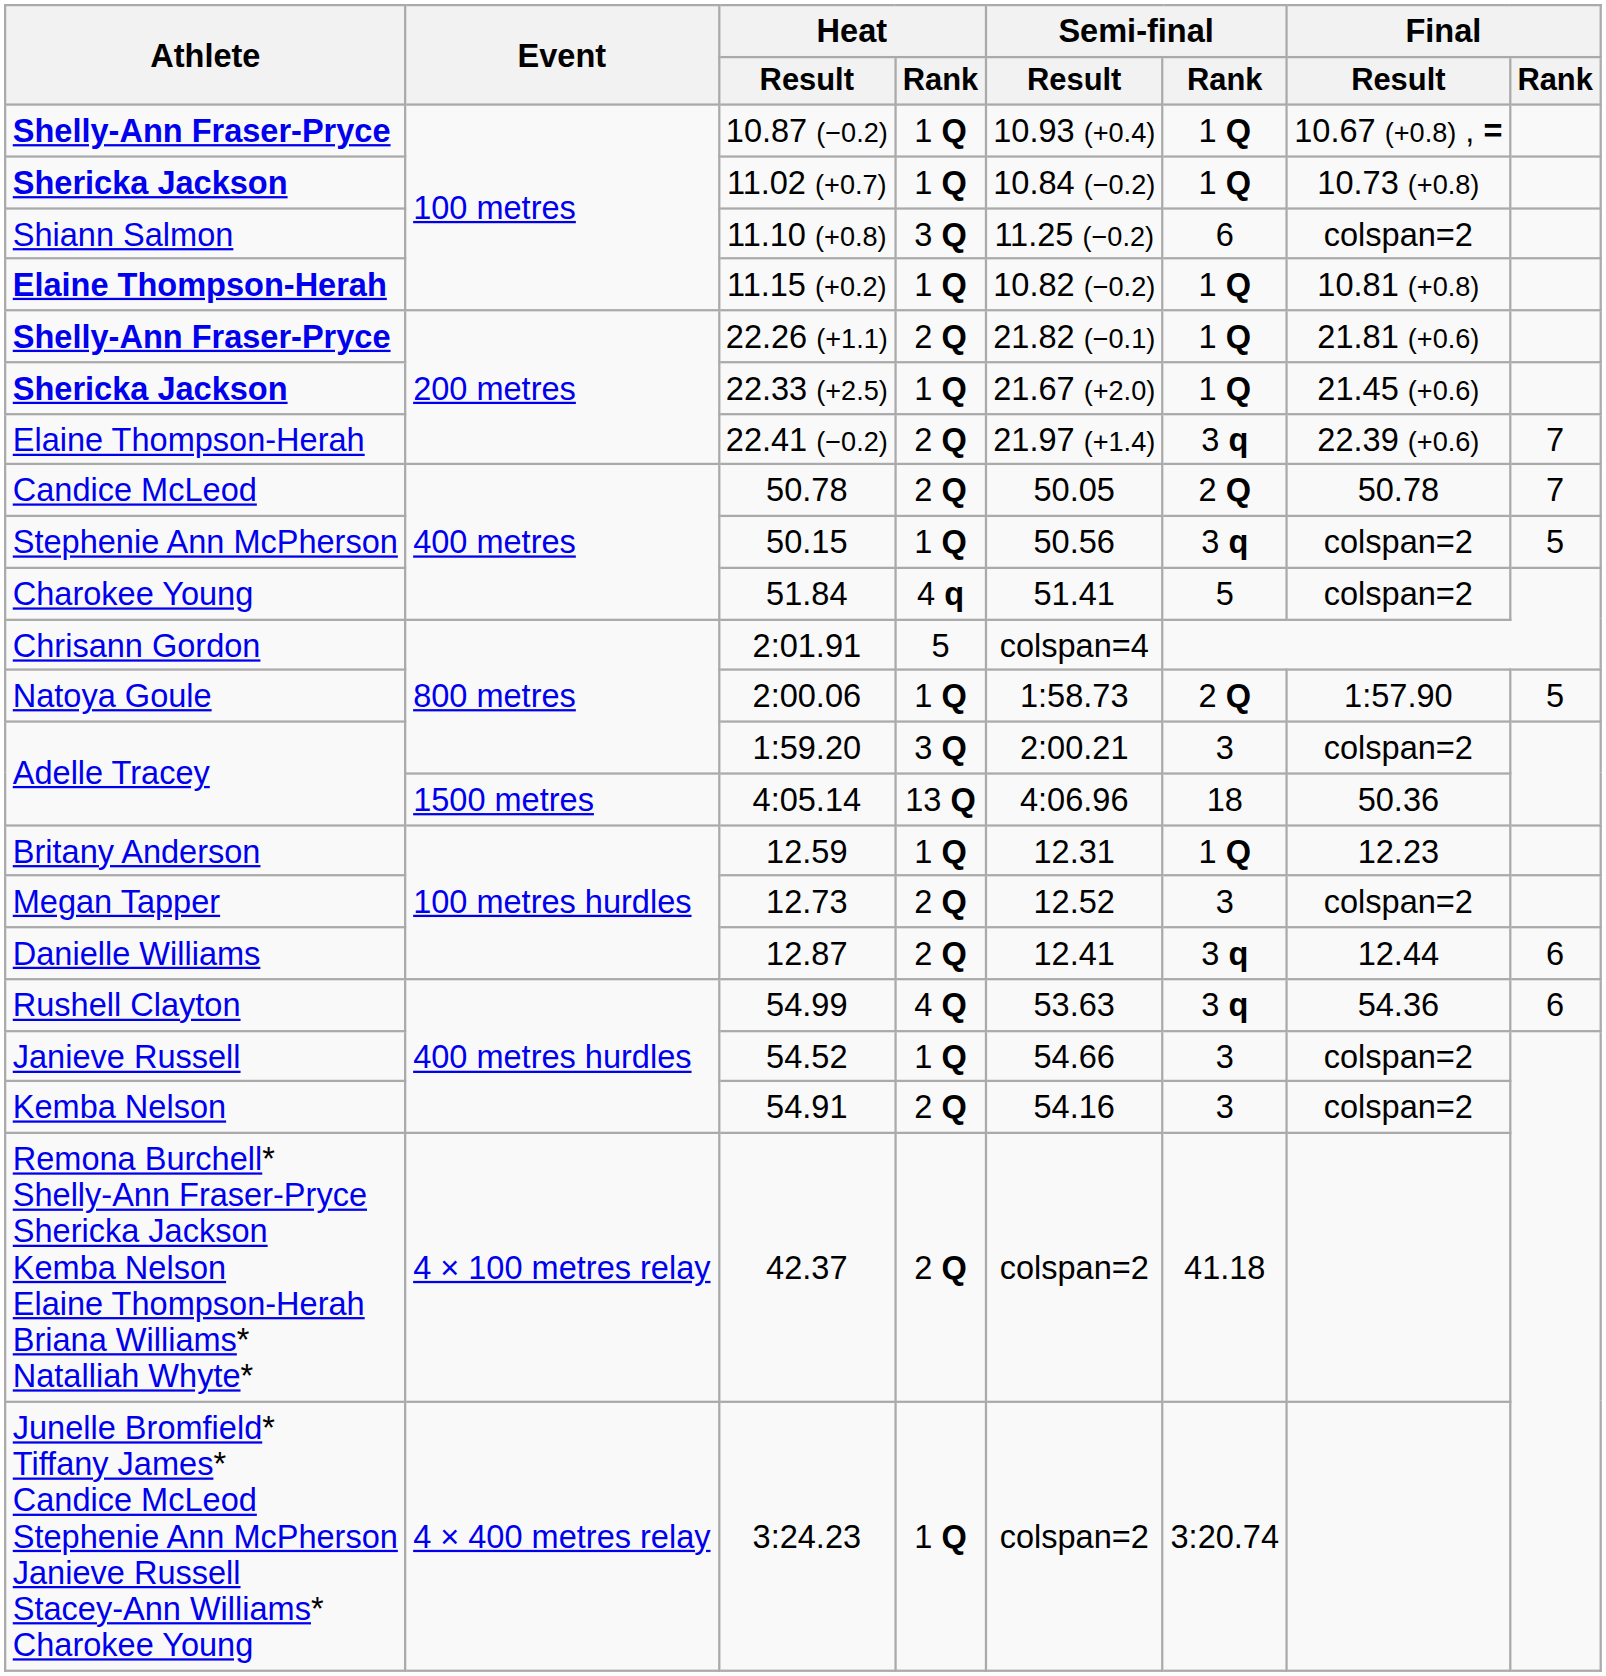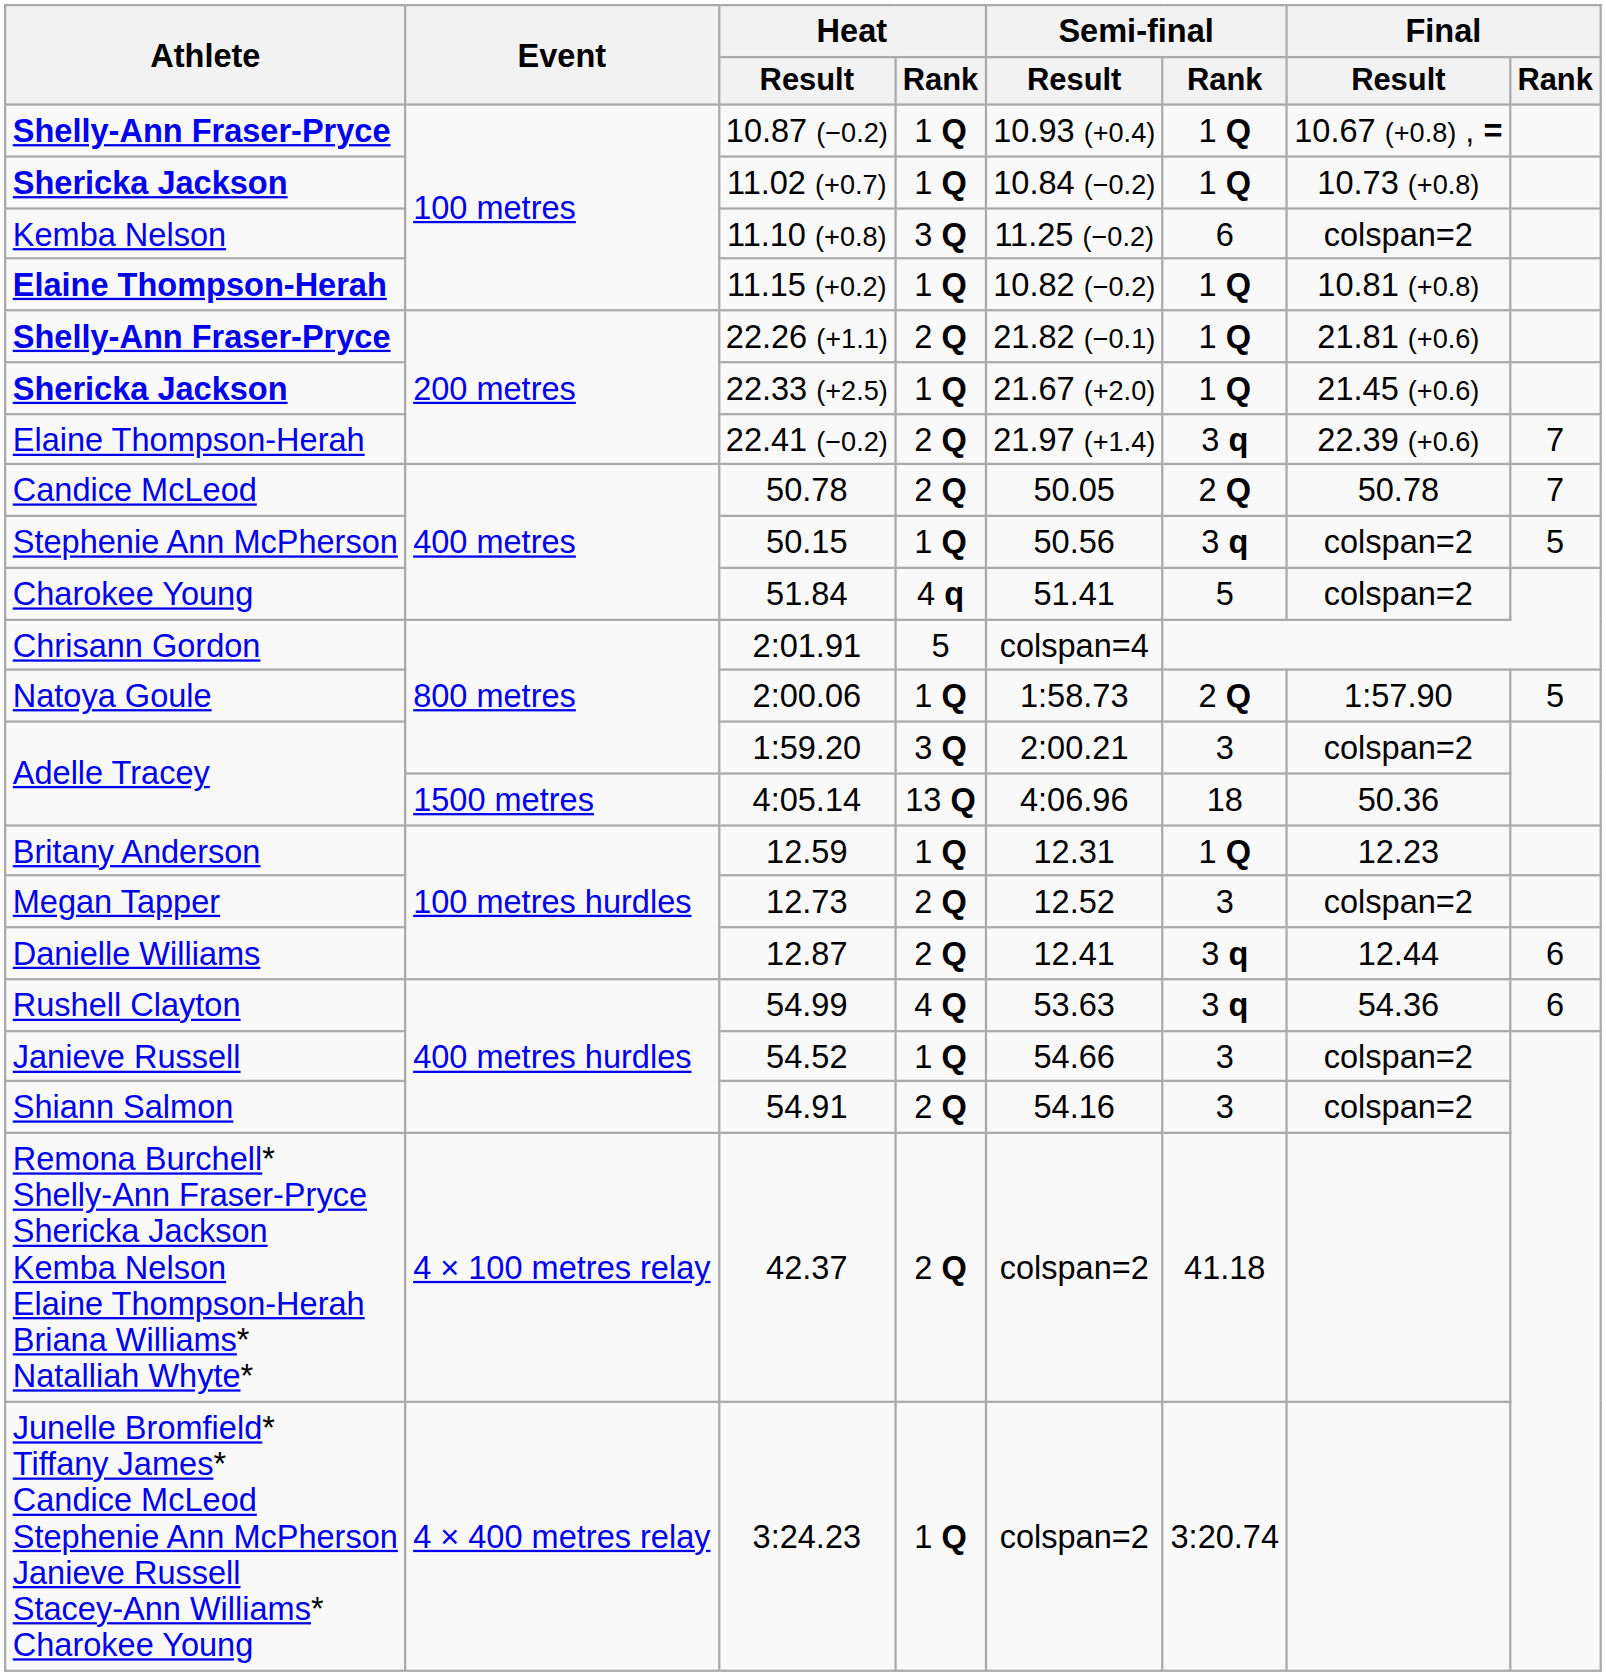(123, 234) Shiann Salmon -> (119, 234) Kemba Nelson
(119, 1108) Kemba Nelson -> (123, 1108) Shiann Salmon
